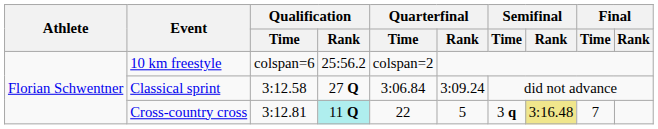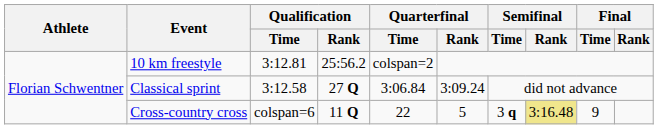(284, 64) colspan=6 -> (284, 64) 3:12.81
(284, 112) 3:12.81 -> (284, 112) colspan=6
(344, 112) paleturquoise background -> (344, 112) no background
(595, 112) 7 -> (595, 112) 9
